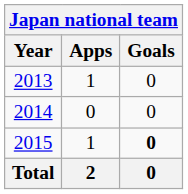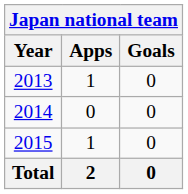(151, 142) bold -> (151, 142) normal
